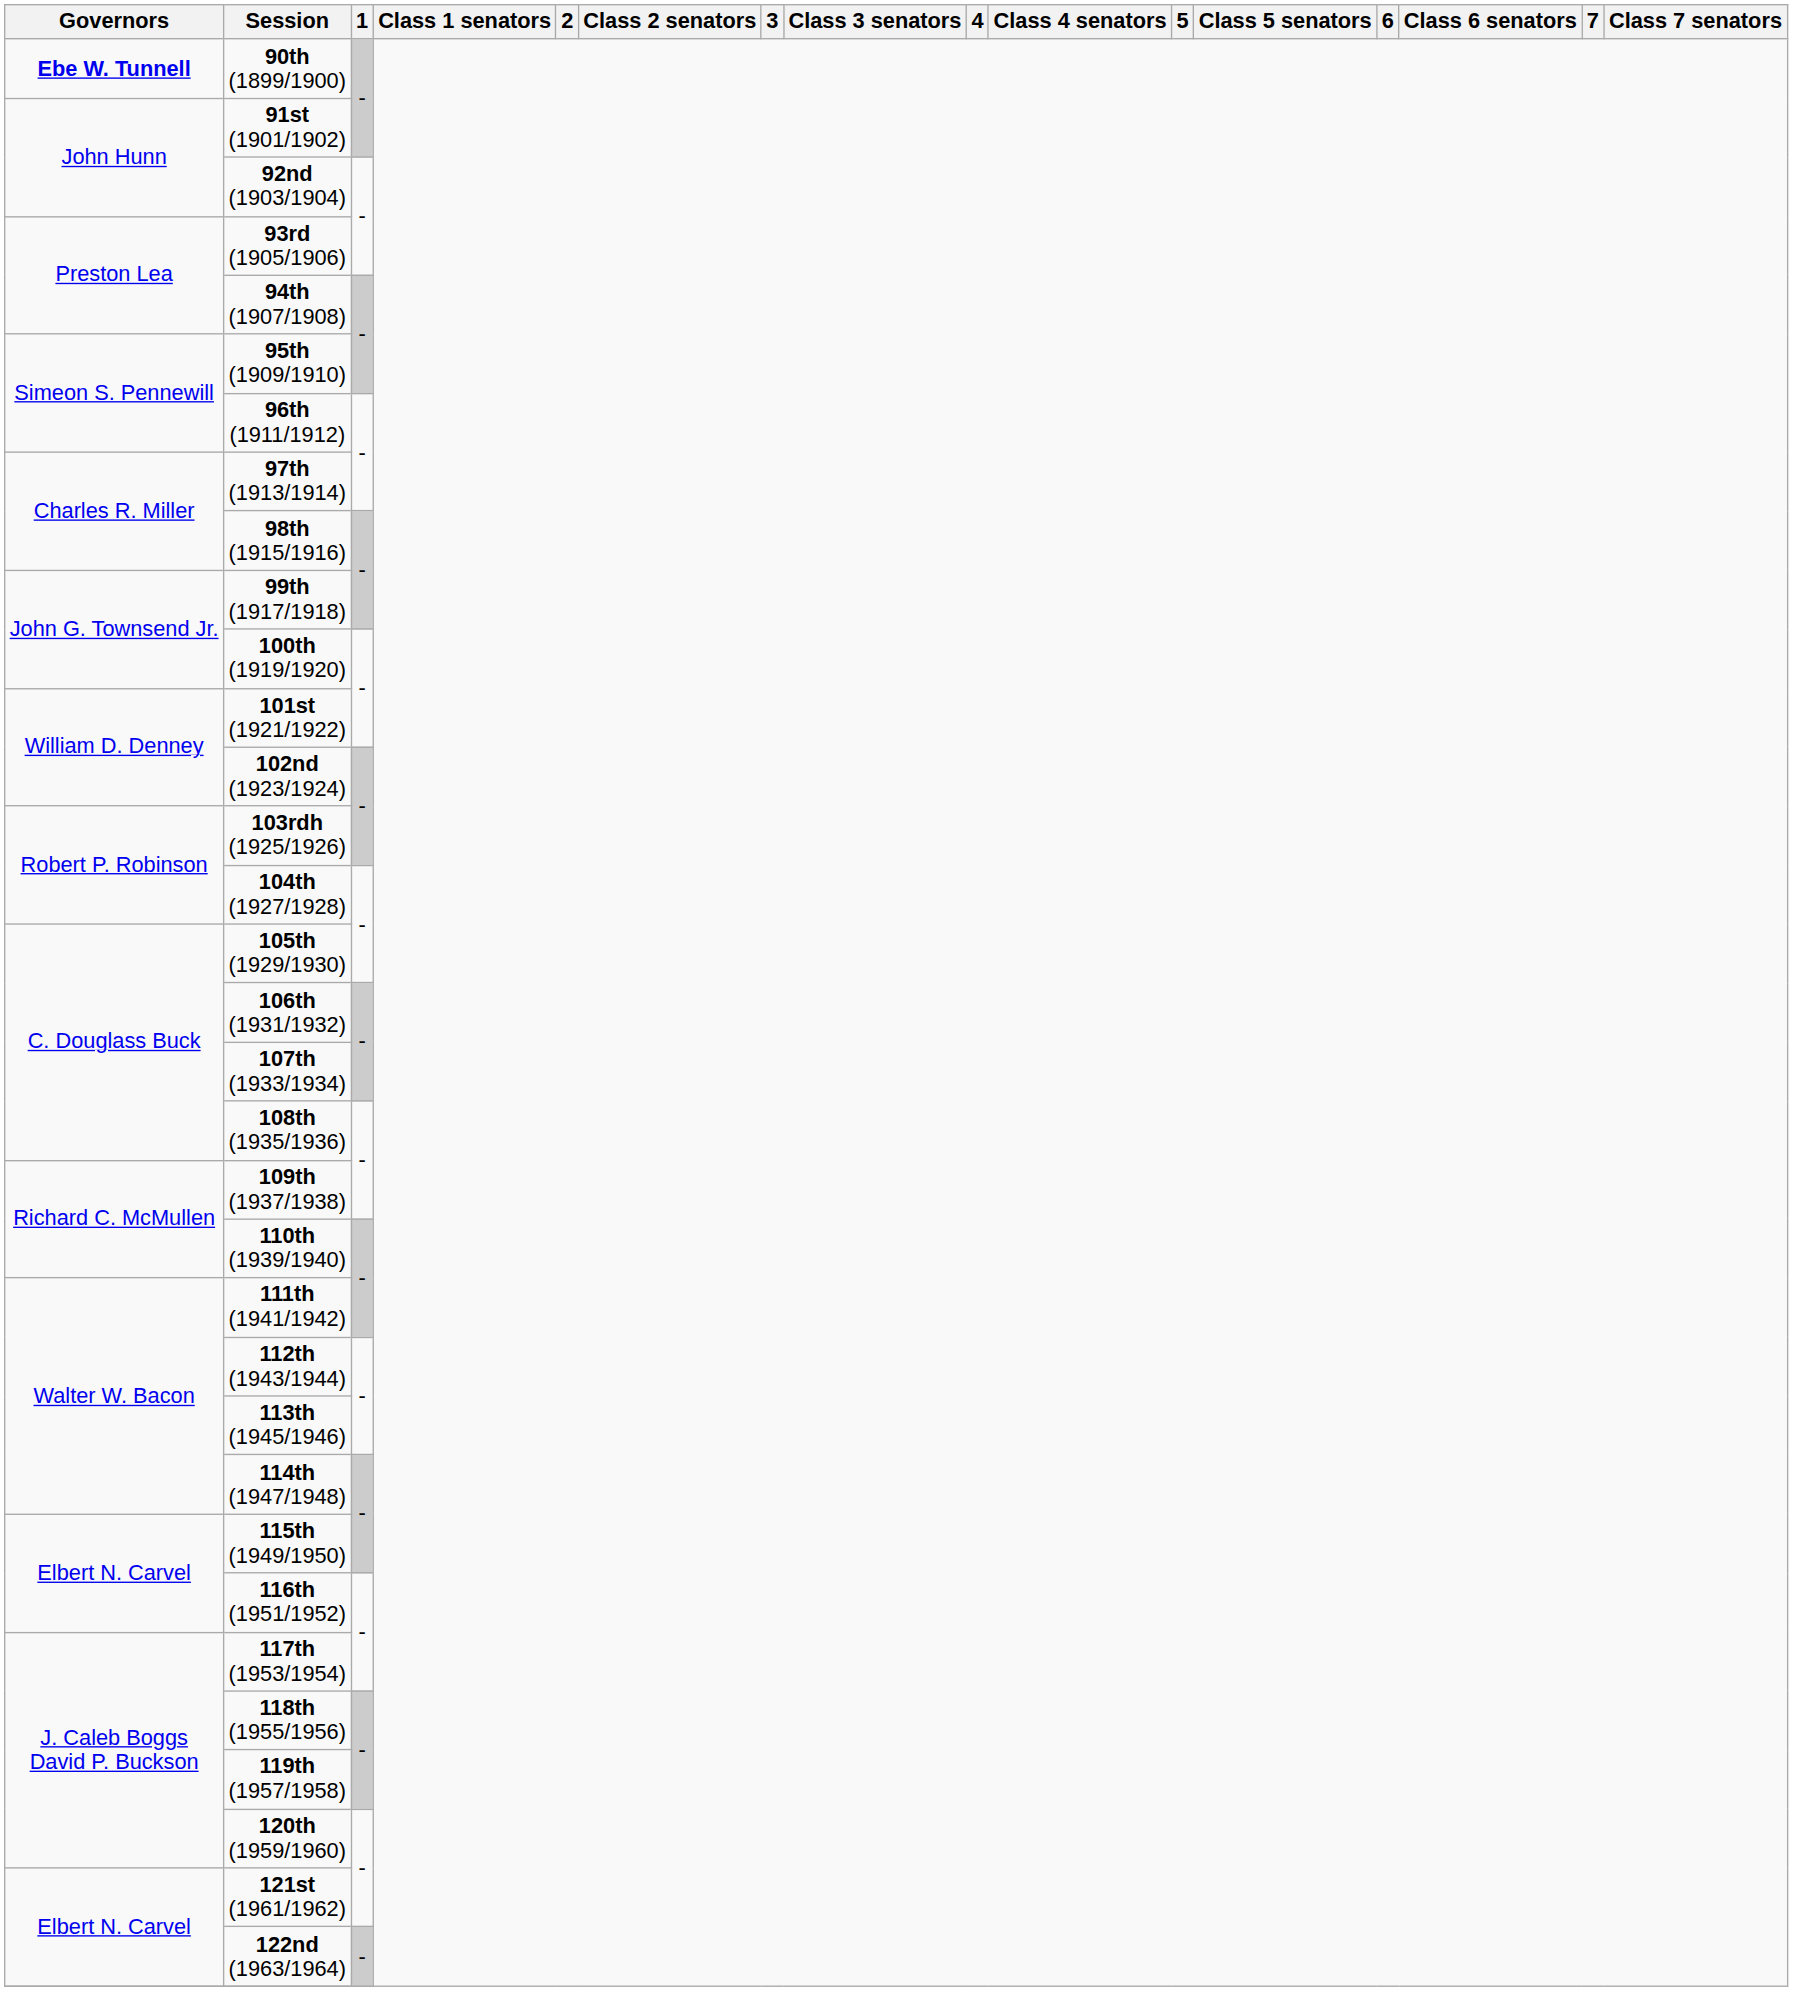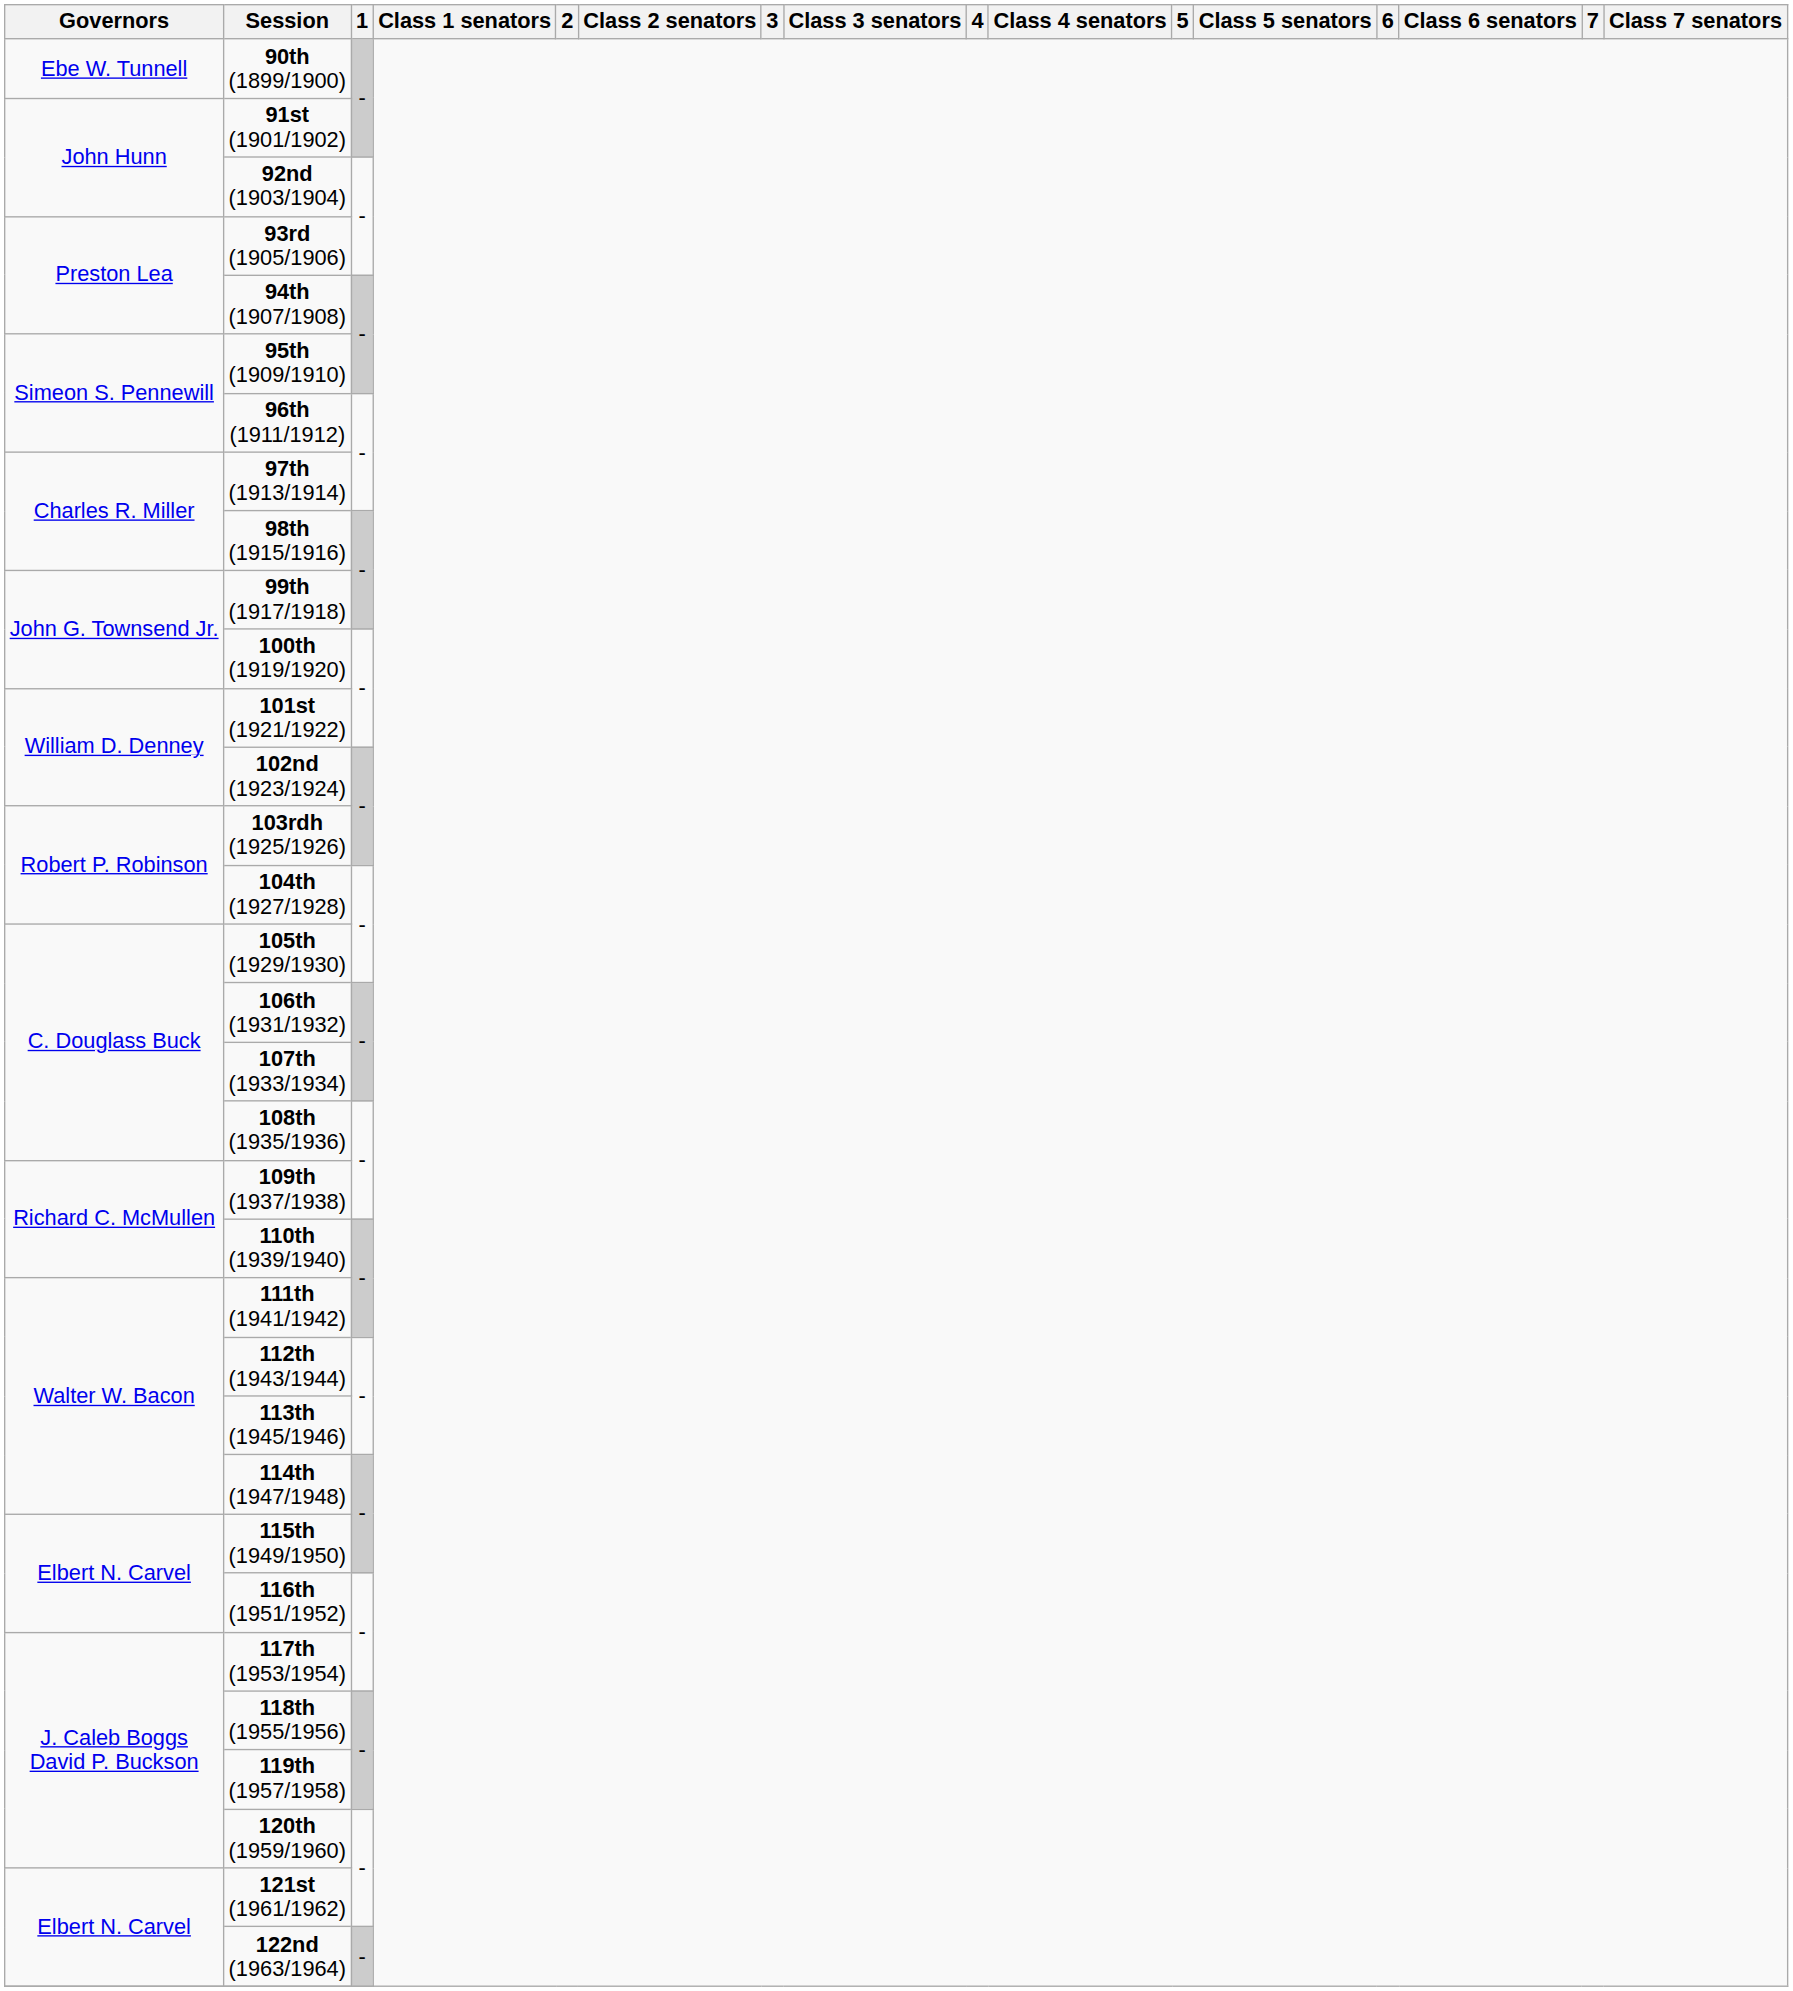(114, 68) bold -> (114, 68) normal
